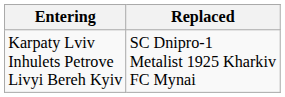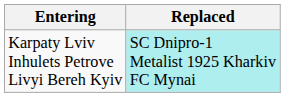(203, 61) no background -> (203, 61) paleturquoise background
